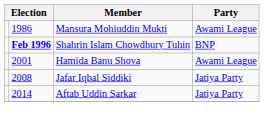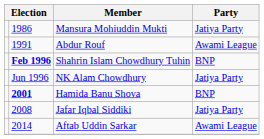(226, 28) Awami League -> (219, 28) Jatiya Party
+ row: (80, 45)
+ row: (101, 77)
(22, 61) normal -> (22, 93) bold
(226, 61) Awami League -> (205, 93) BNP
(219, 93) Jatiya Party -> (226, 126) Awami League
